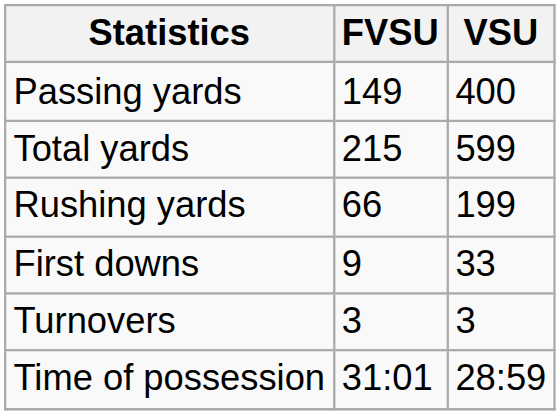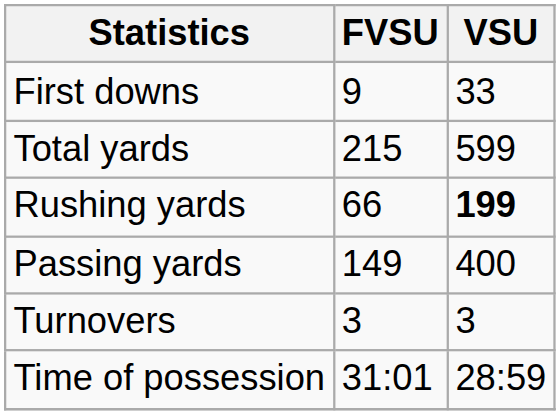rows swapped: (106, 263) <-> (128, 90)
(486, 206) normal -> (486, 206) bold
